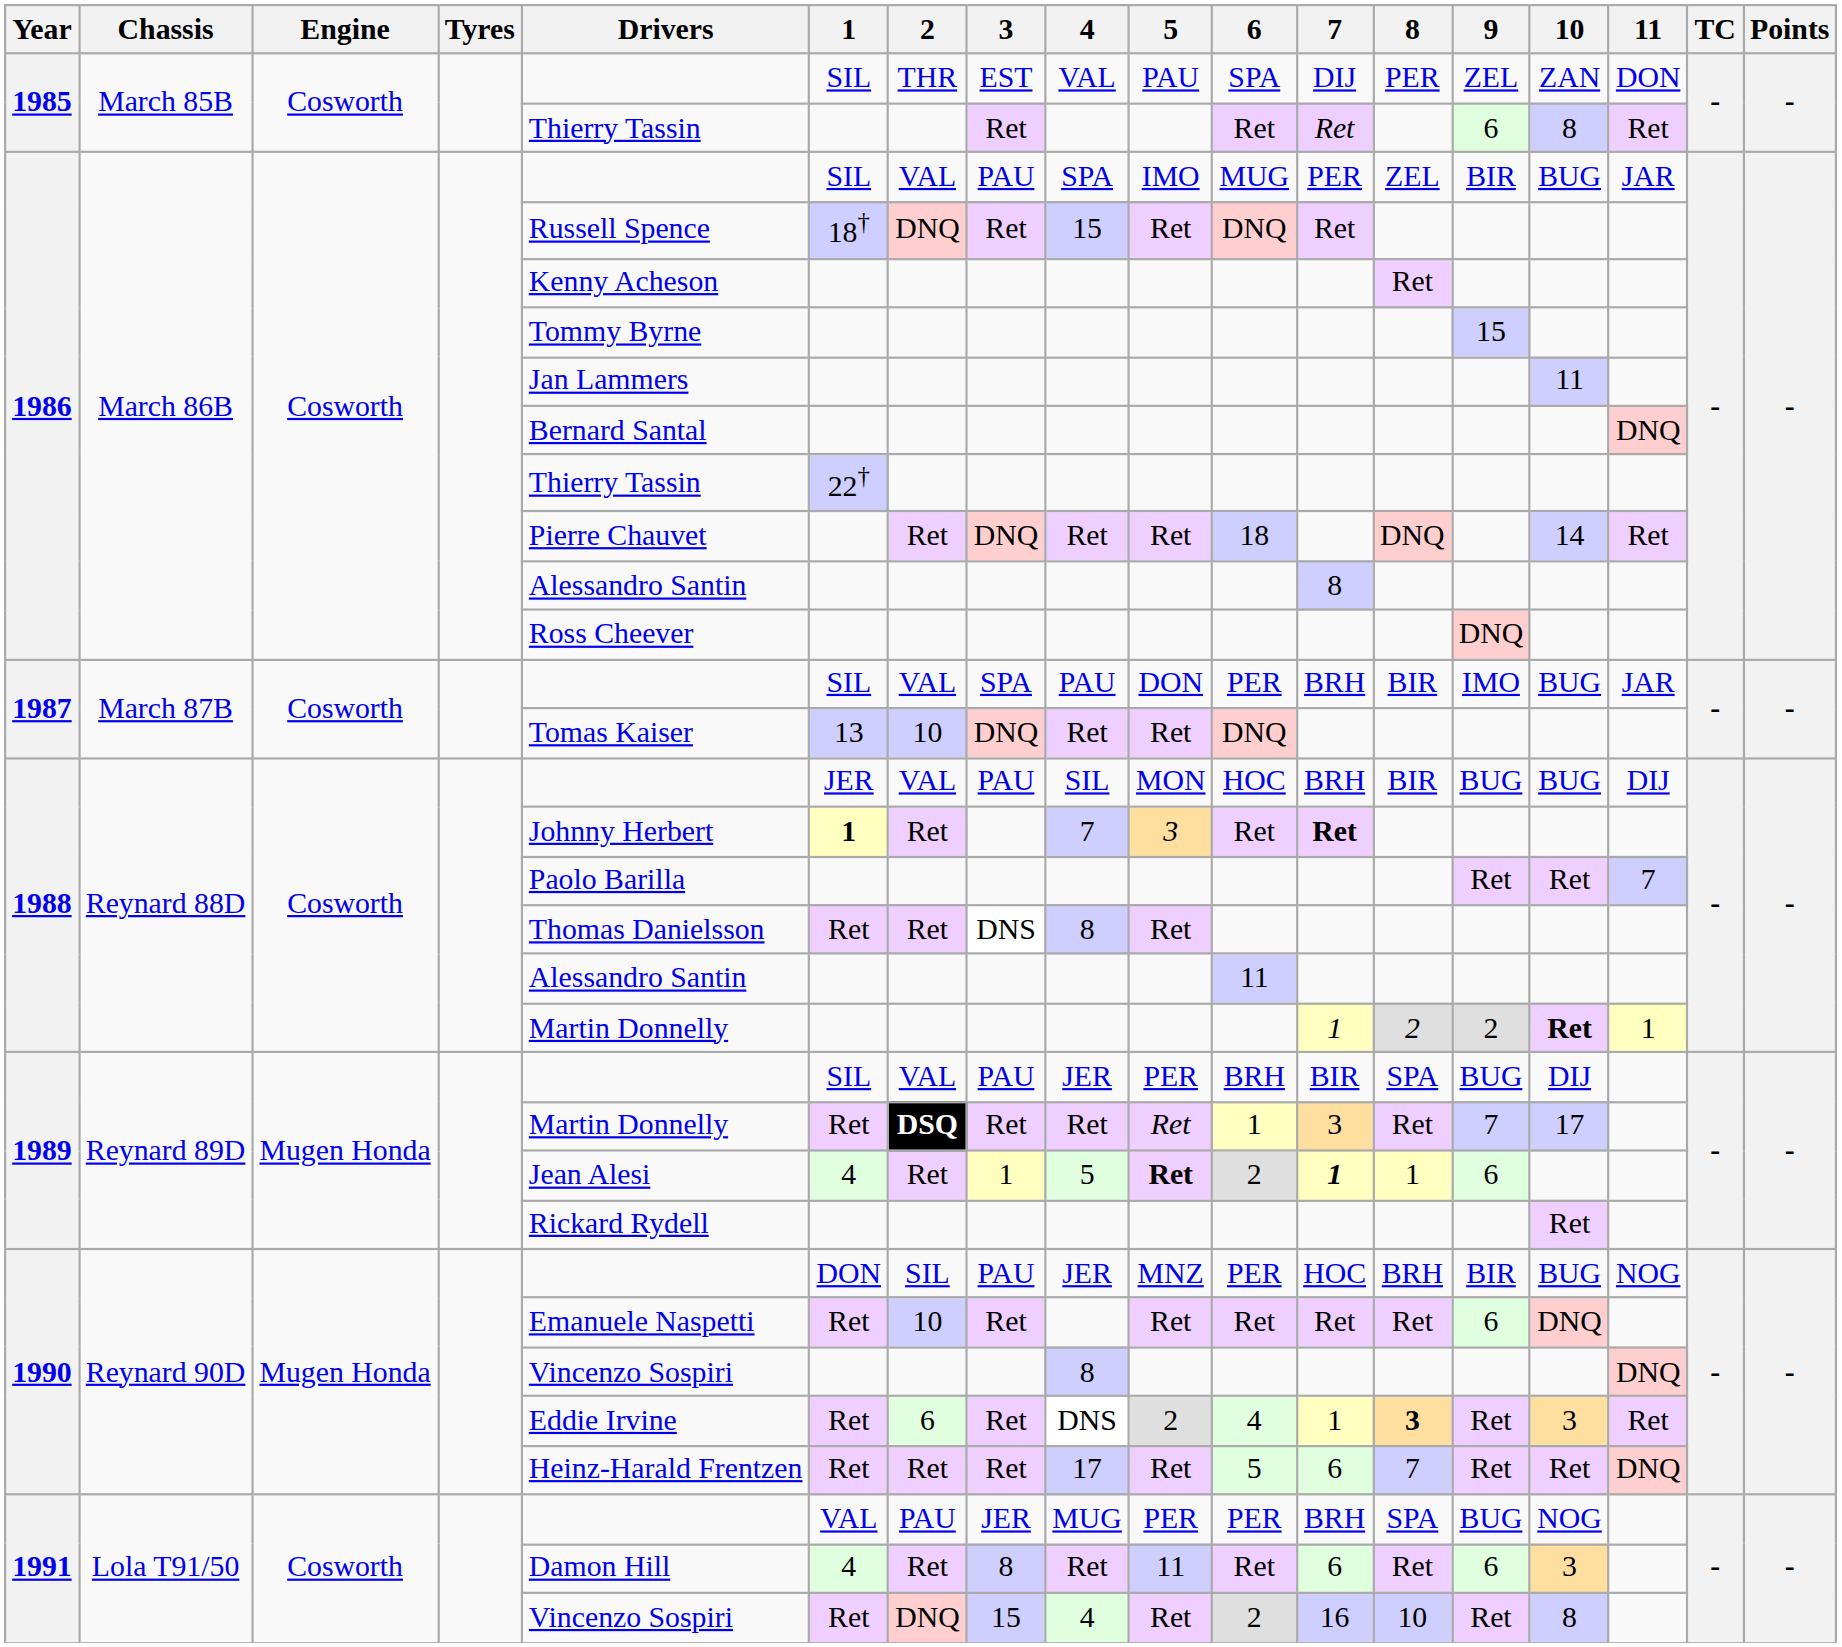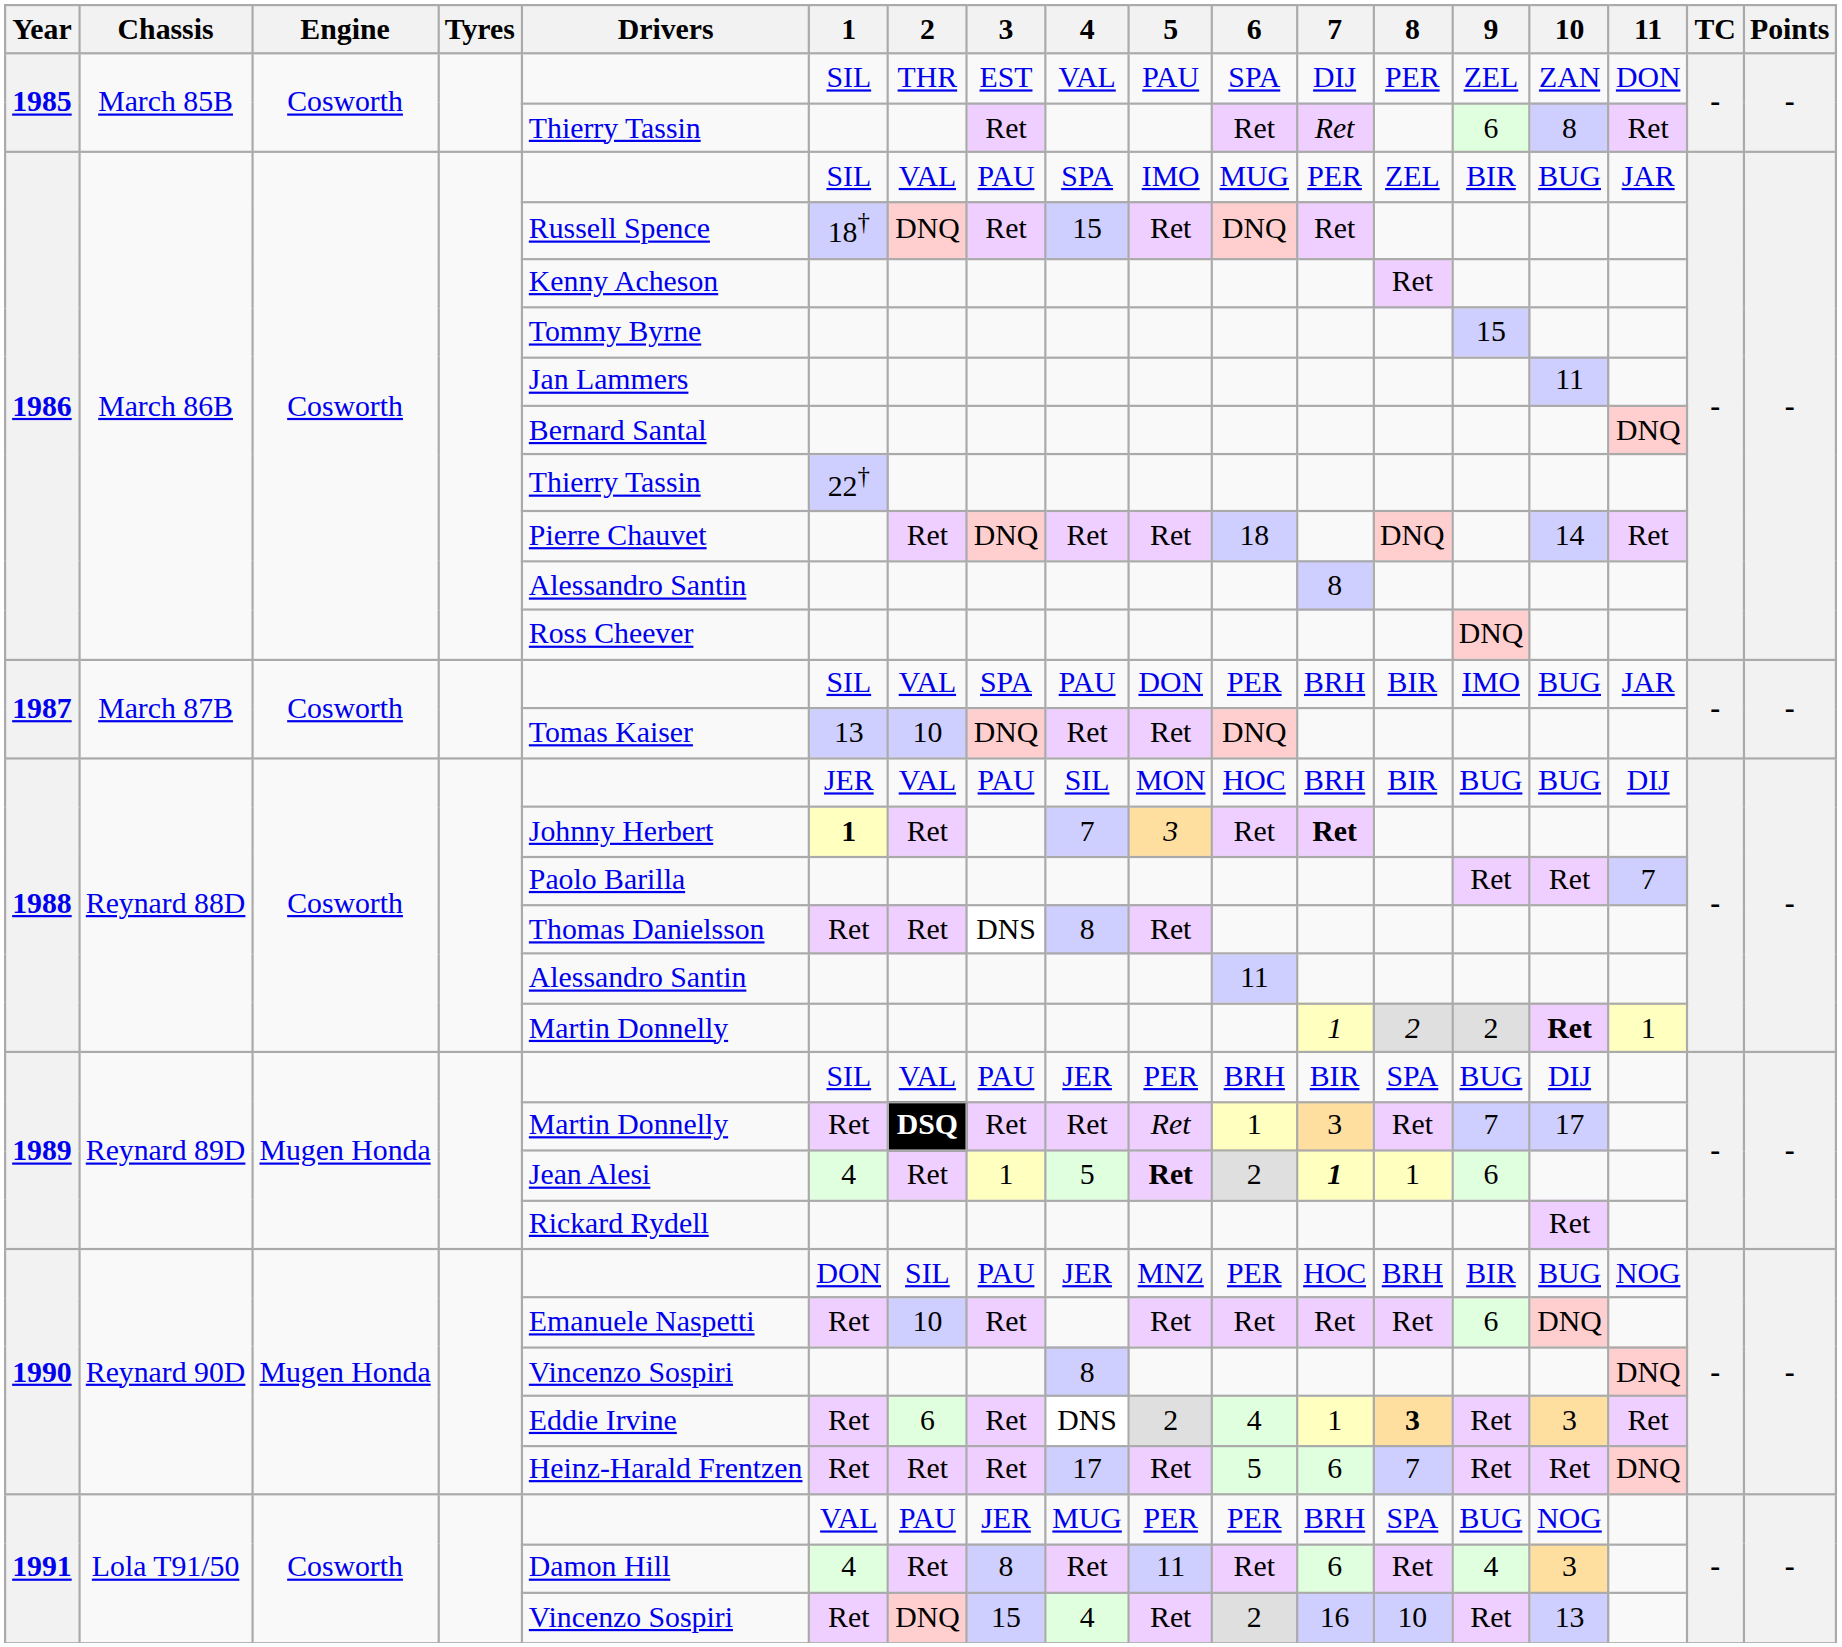(1491, 1567) 6 -> (1491, 1567) 4
(1570, 1616) 8 -> (1570, 1616) 13
